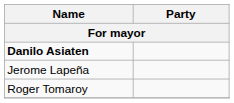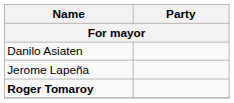(48, 51) bold -> (45, 51) normal
(47, 89) normal -> (50, 89) bold
